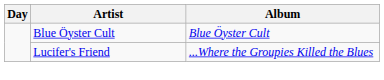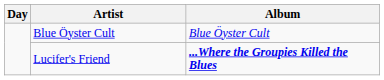(281, 52) normal -> (268, 58) bold
